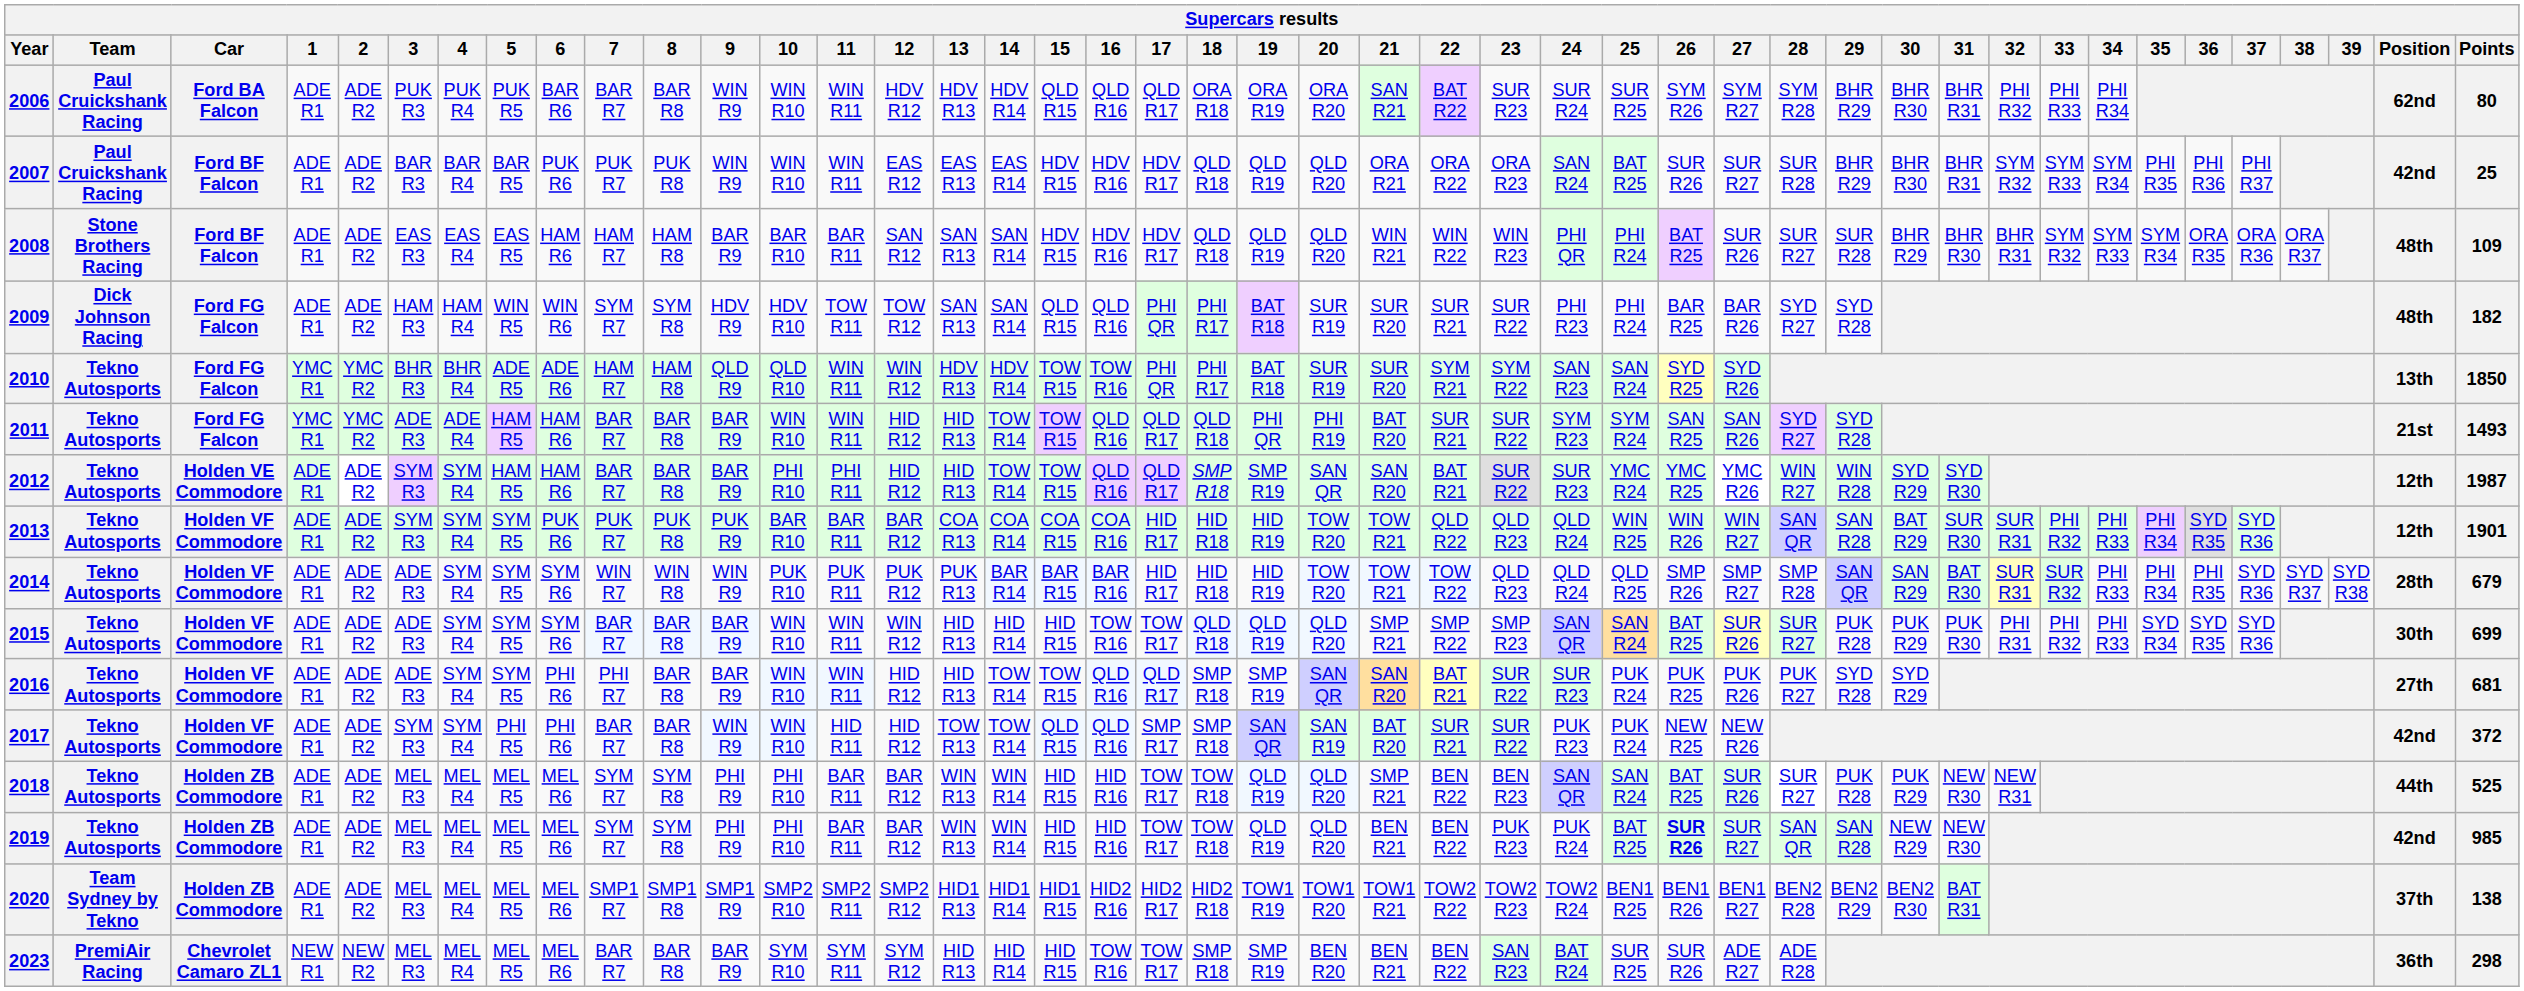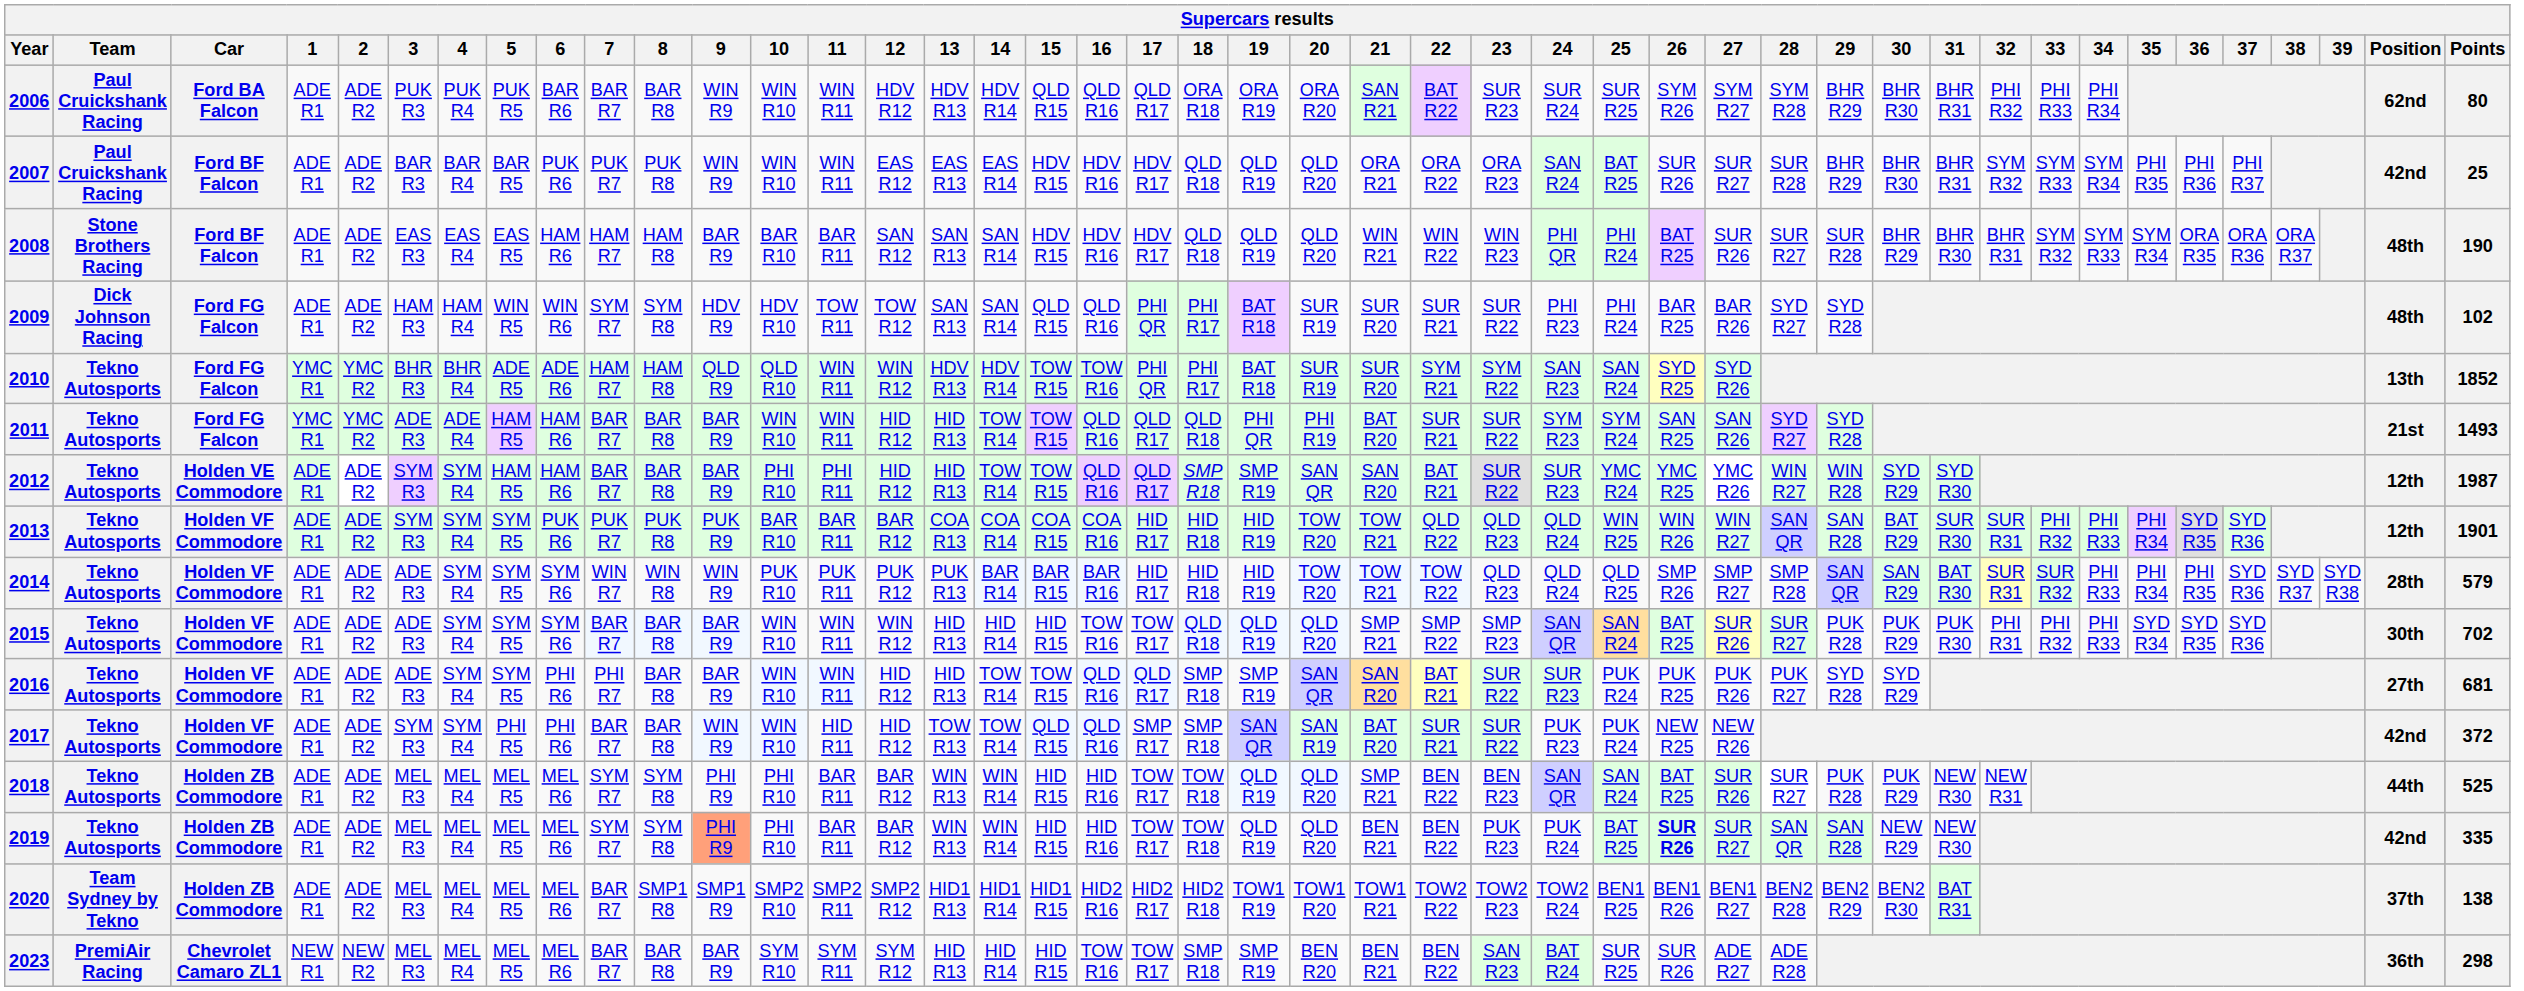(2487, 245) 109 -> (2478, 245) 190
(2487, 317) 182 -> (2478, 317) 102
(2487, 379) 1850 -> (2478, 379) 1852
(2487, 583) 679 -> (2478, 583) 579
(2487, 634) 699 -> (2478, 634) 702
(730, 838) no background -> (721, 838) lightsalmon background
(2487, 838) 985 -> (2478, 838) 335
(614, 899) SMP1 R7 -> (609, 899) BAR R7
